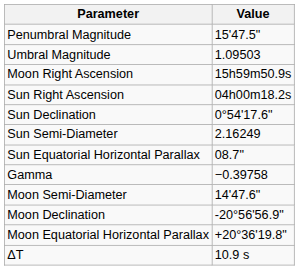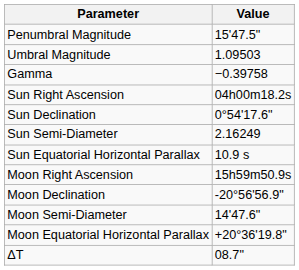rows swapped: (30, 174) <-> (70, 74)
(229, 154) 08.7" -> (232, 154) 10.9 s
rows swapped: (56, 214) <-> (67, 194)
(232, 255) 10.9 s -> (229, 255) 08.7"
